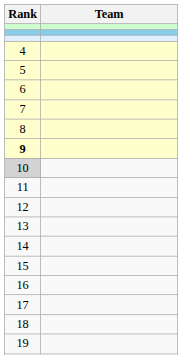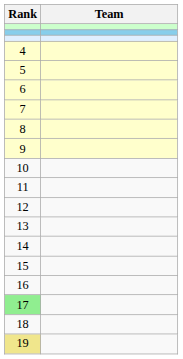(23, 148) bold -> (23, 148) normal
(23, 168) lightgrey background -> (23, 168) no background
(23, 304) no background -> (23, 304) lightgreen background
(23, 343) no background -> (23, 343) khaki background
